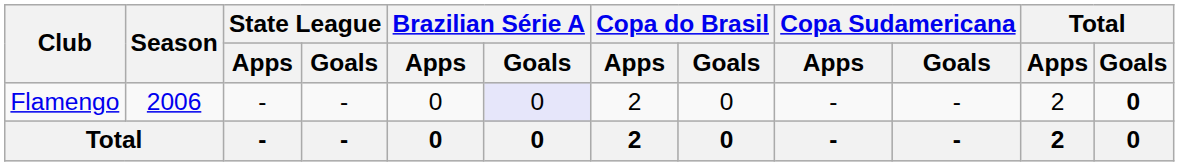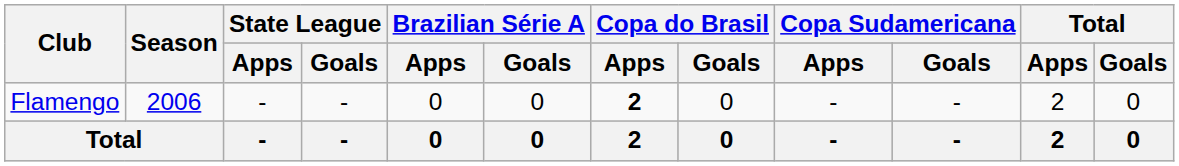(537, 101) lavender background -> (537, 101) no background
(634, 101) normal -> (634, 101) bold
(1133, 101) bold -> (1133, 101) normal
